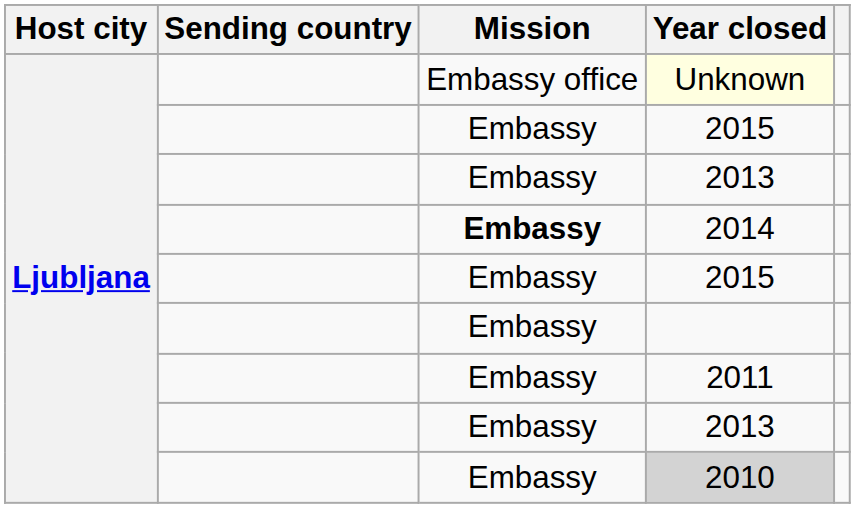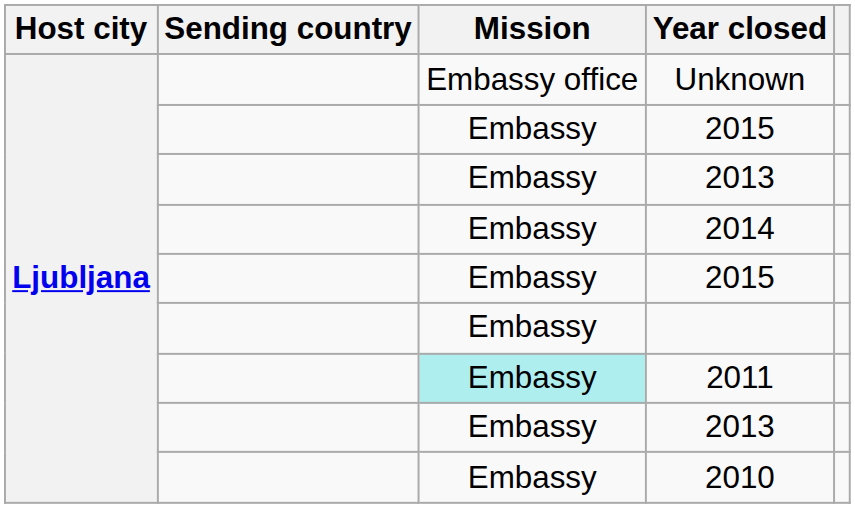(740, 79) lightyellow background -> (740, 79) no background
(532, 228) bold -> (532, 228) normal
(532, 377) no background -> (532, 377) paleturquoise background
(740, 476) lightgrey background -> (740, 476) no background
